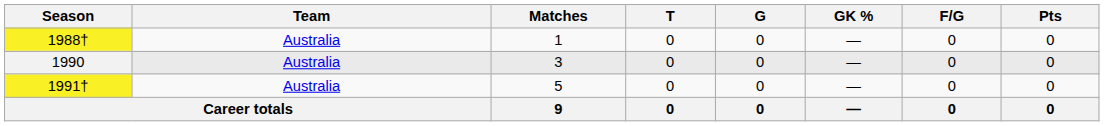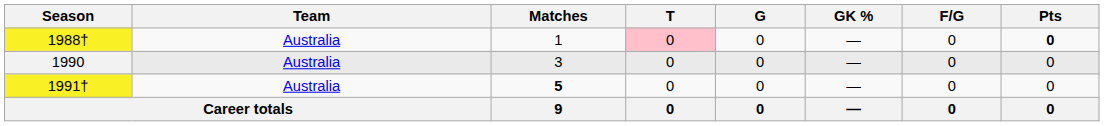(670, 40) no background -> (670, 40) pink background
(1050, 40) normal -> (1050, 40) bold
(558, 86) normal -> (558, 86) bold
